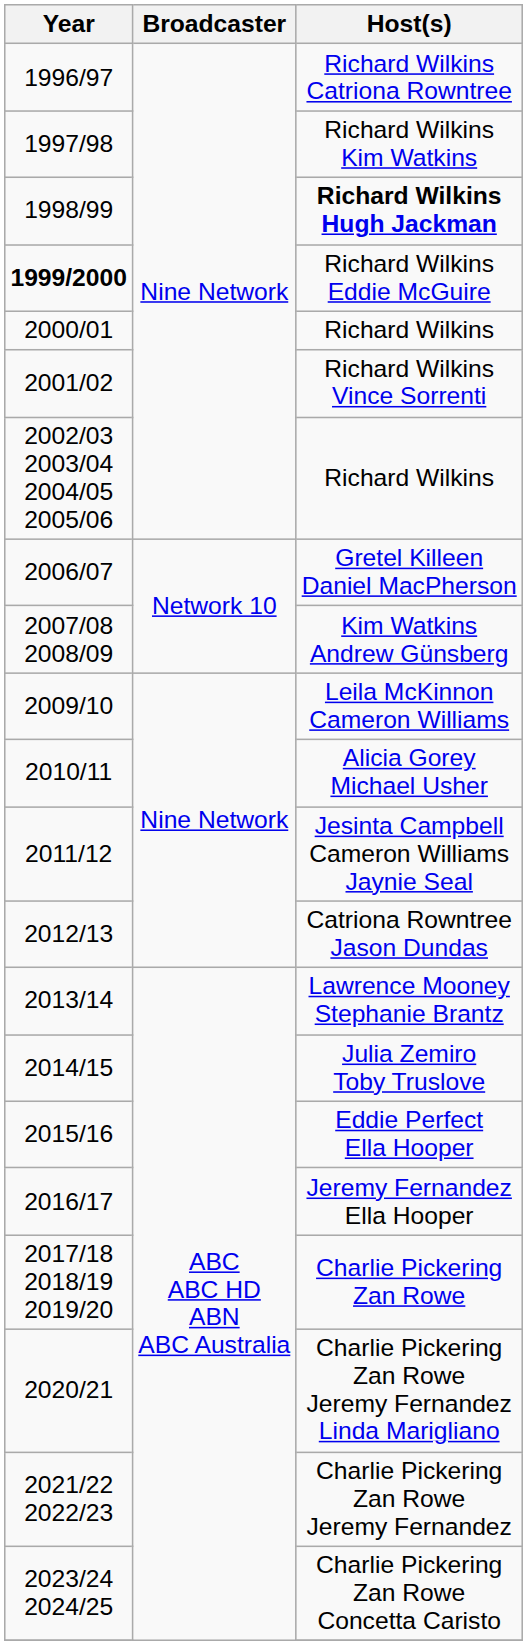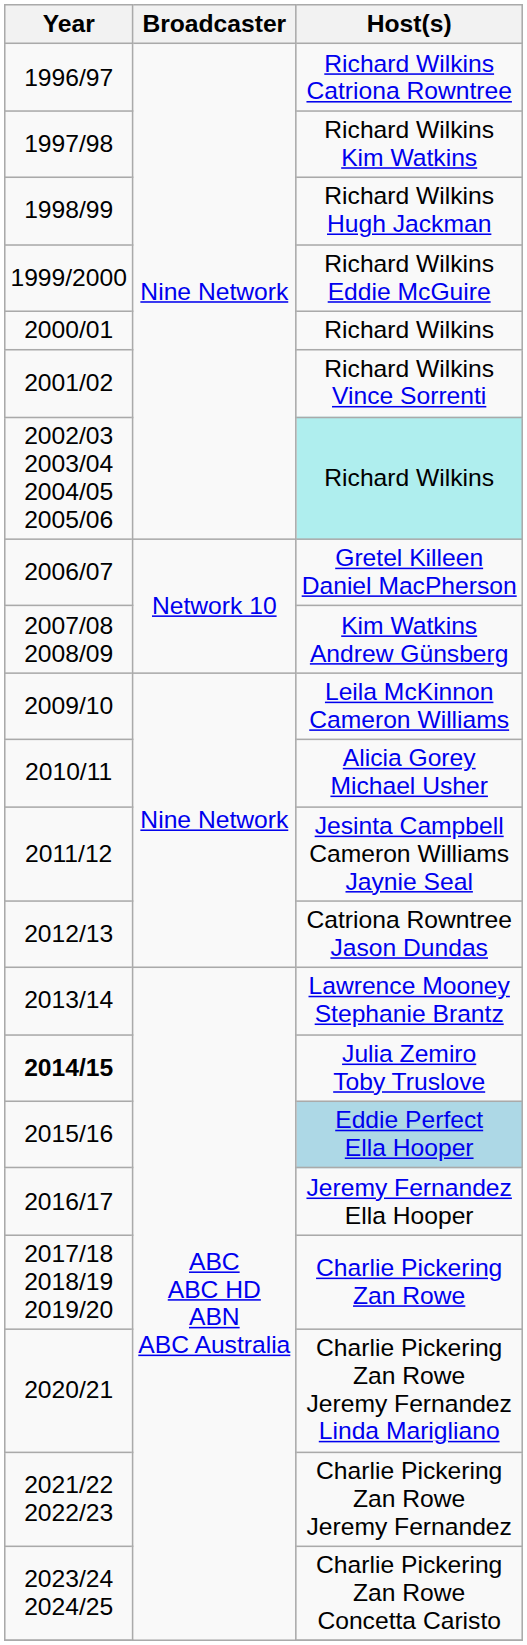(409, 210) bold -> (409, 210) normal
(69, 277) bold -> (69, 277) normal
(409, 477) no background -> (409, 477) paleturquoise background
(69, 1067) normal -> (69, 1067) bold
(409, 1134) no background -> (409, 1134) lightblue background
